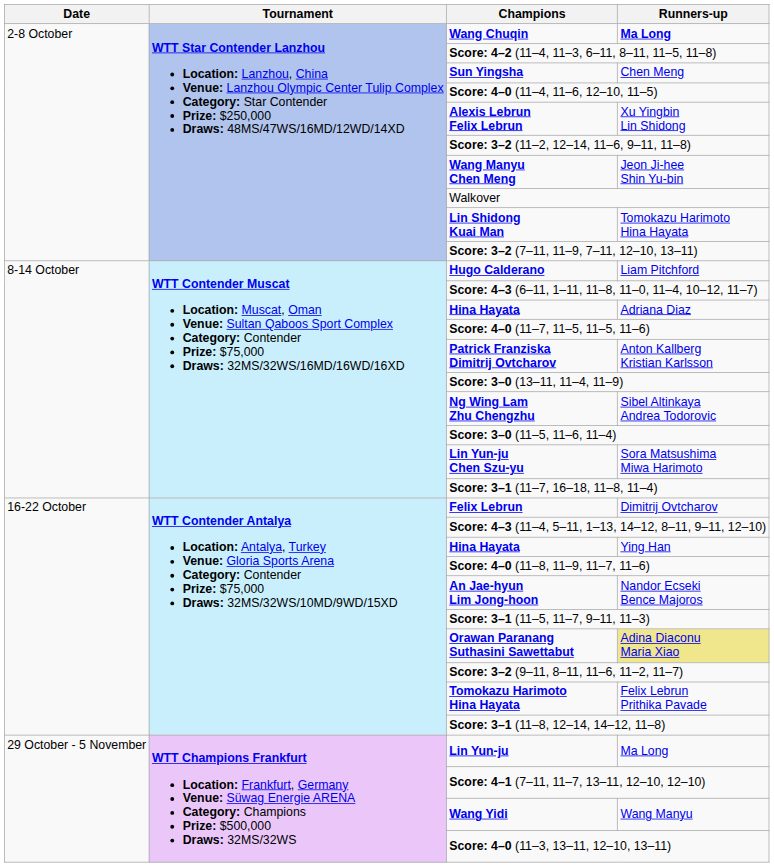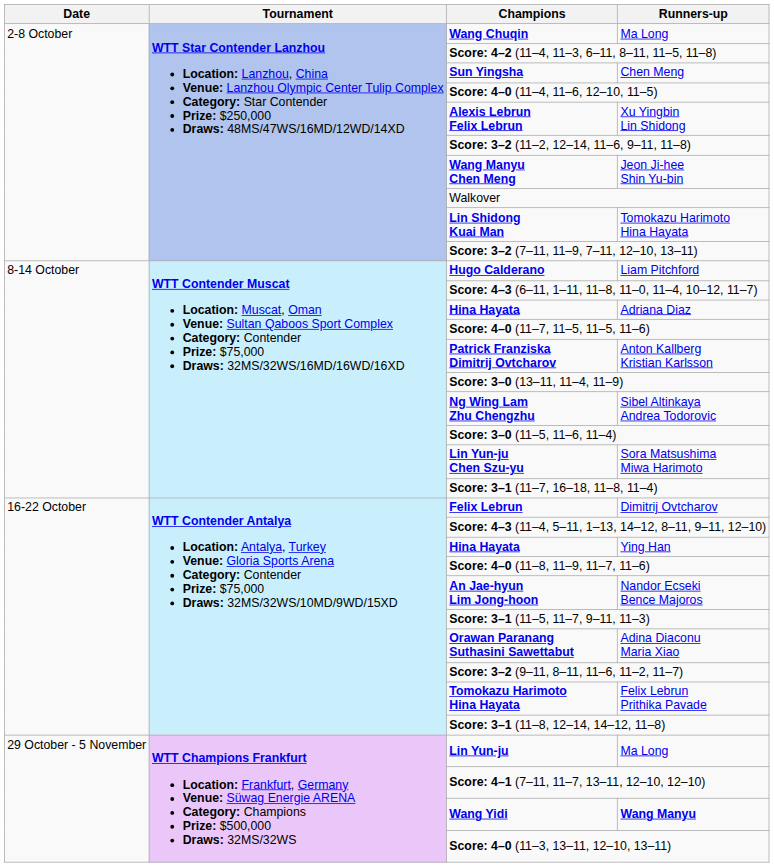(646, 33) bold -> (644, 33) normal
(661, 645) khaki background -> (661, 645) no background
(657, 814) normal -> (658, 814) bold
